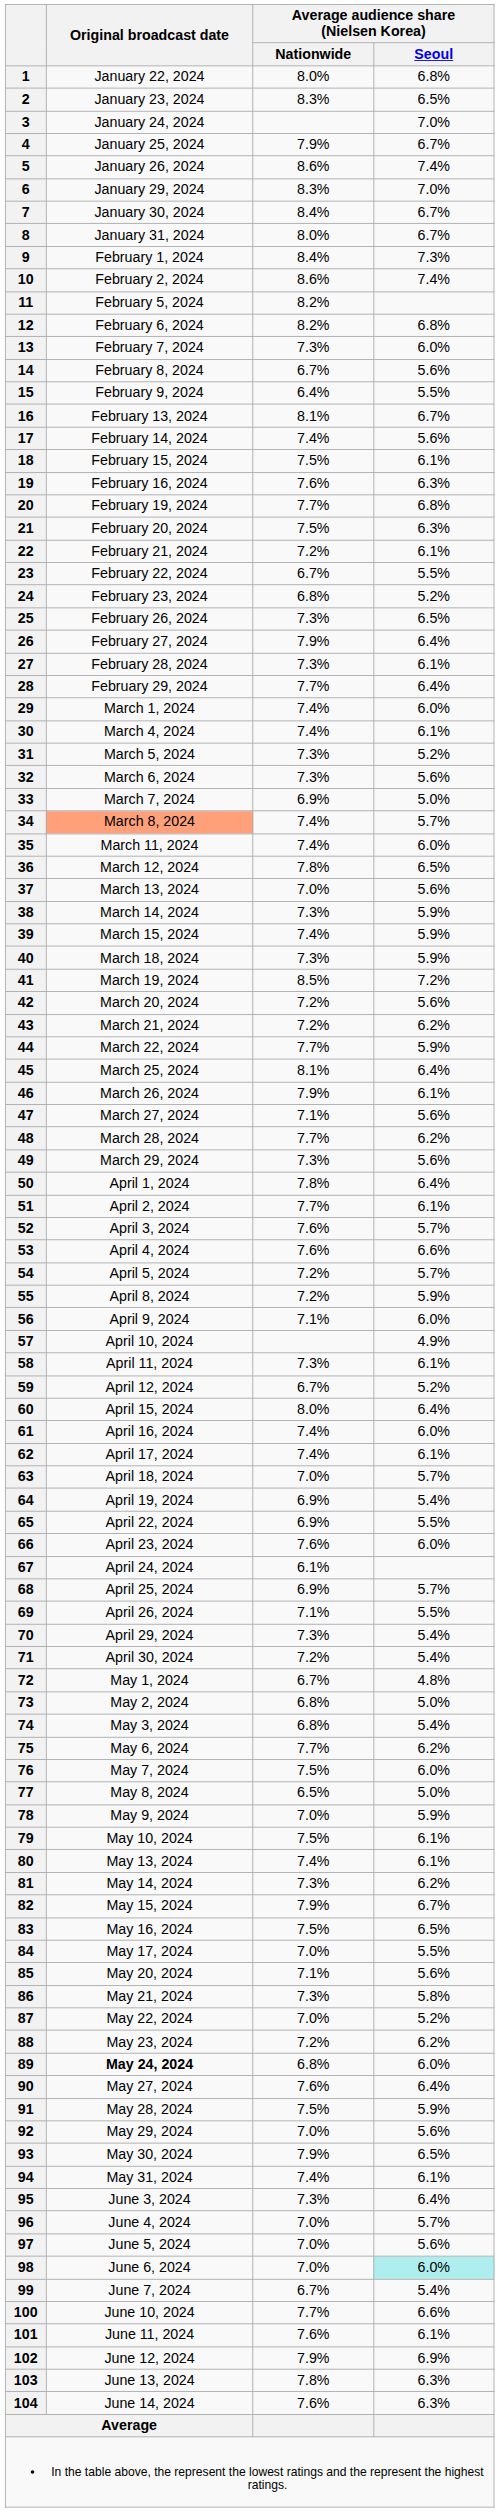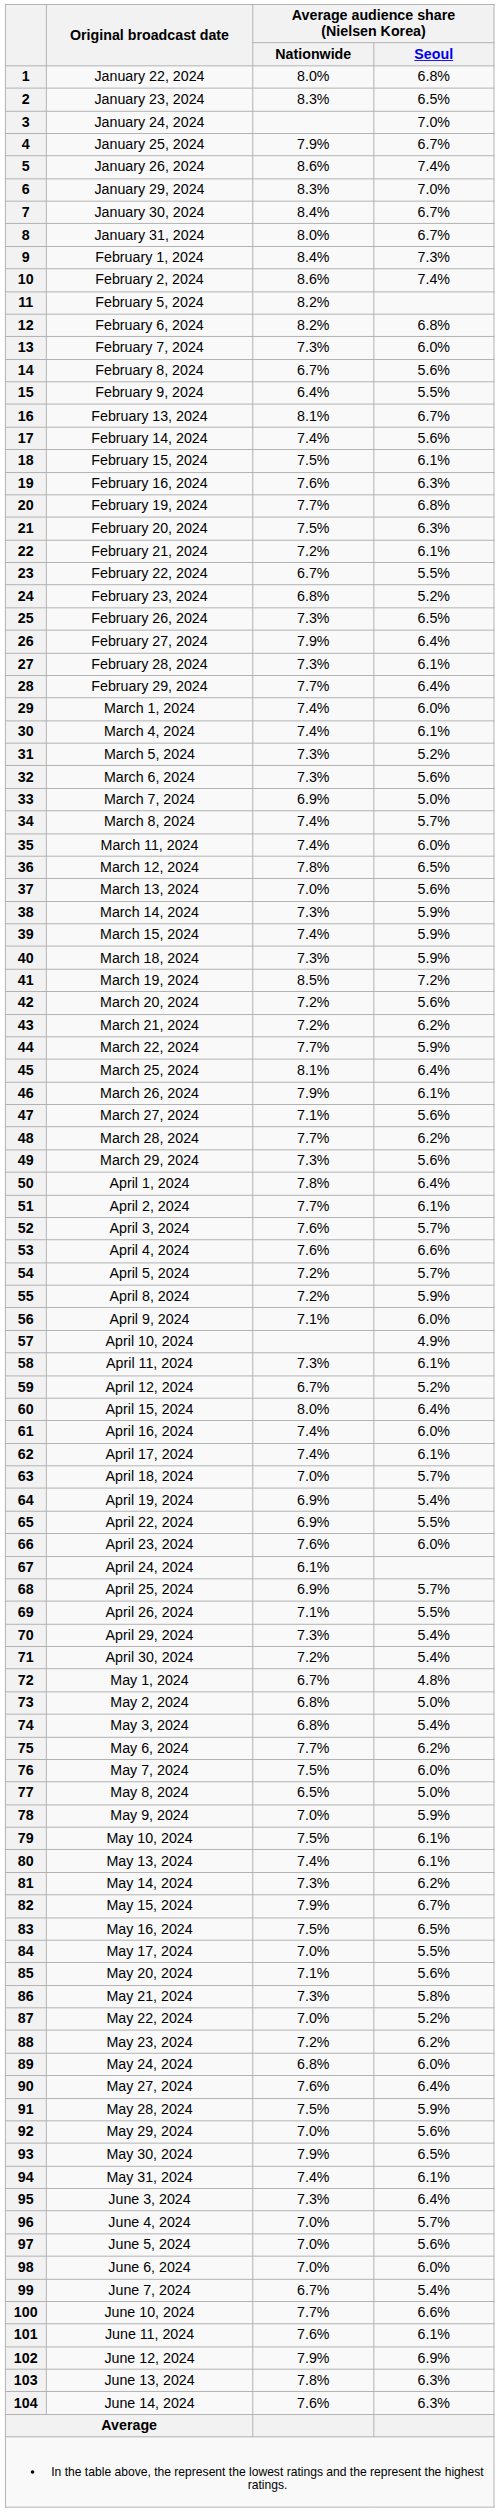(150, 822) lightsalmon background -> (150, 822) no background
(150, 2064) bold -> (150, 2064) normal
(434, 2267) paleturquoise background -> (434, 2267) no background
